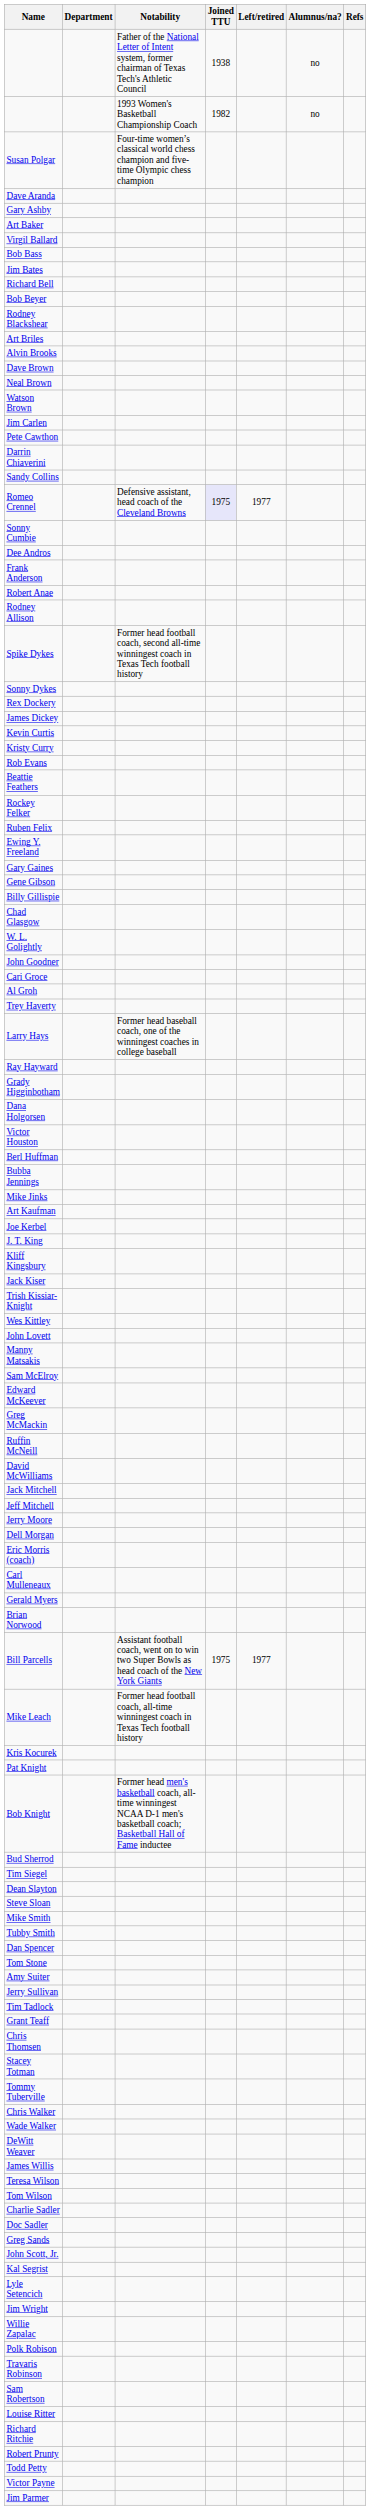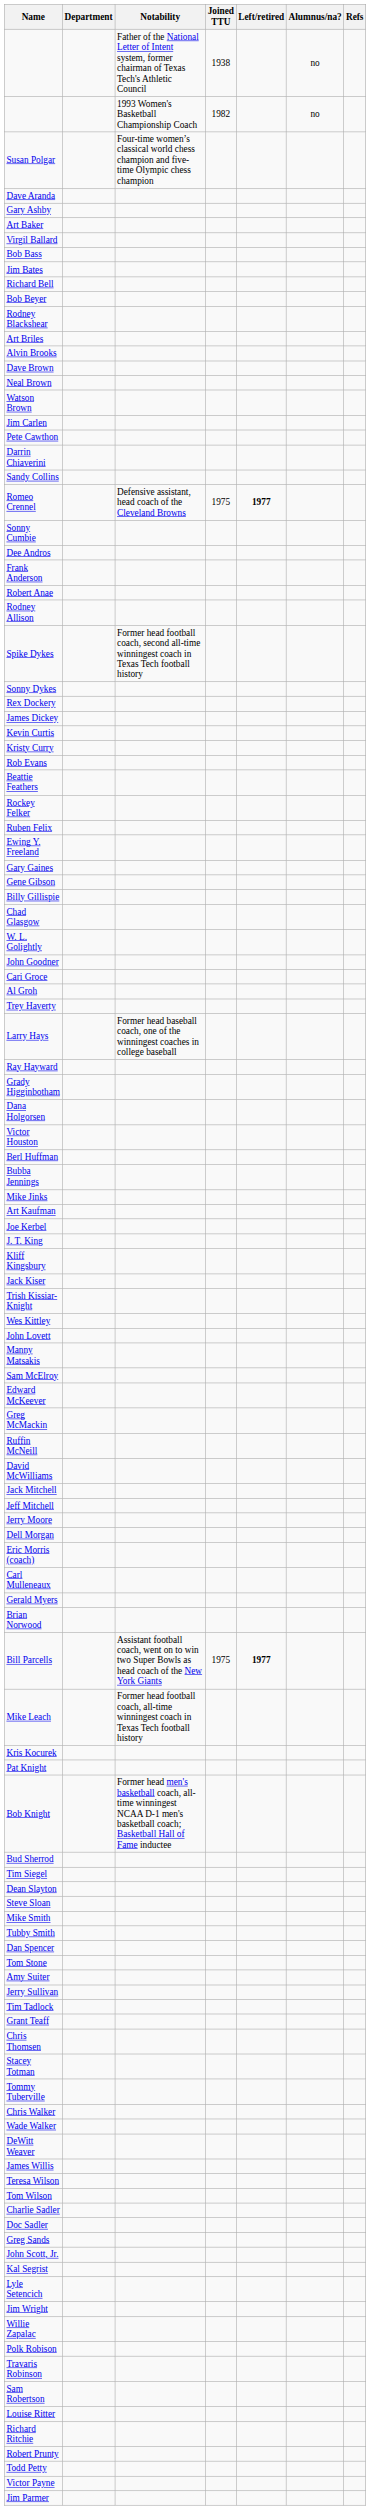(221, 502) lavender background -> (221, 502) no background
(261, 502) normal -> (261, 502) bold
(261, 1660) normal -> (261, 1660) bold
